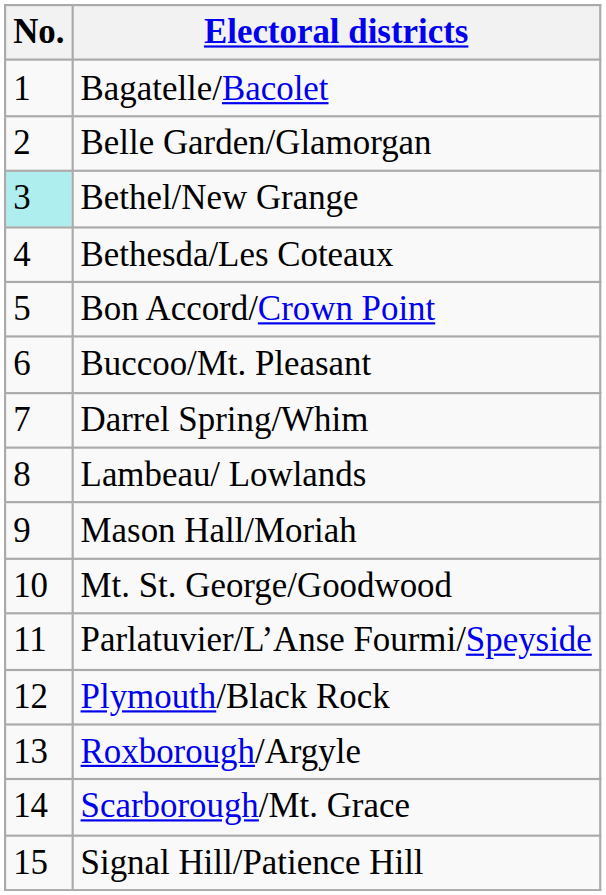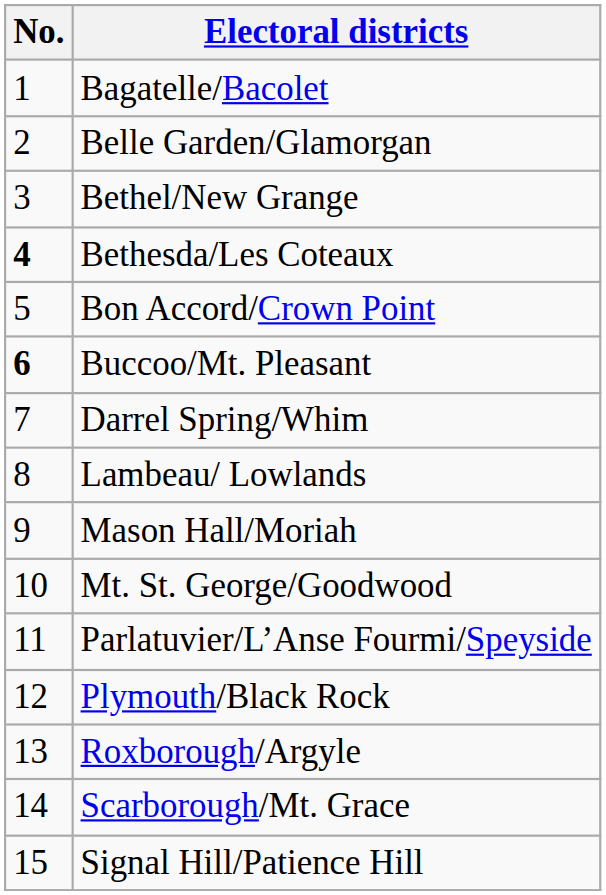(22, 198) paleturquoise background -> (22, 198) no background
(22, 253) normal -> (22, 253) bold
(22, 364) normal -> (22, 364) bold
